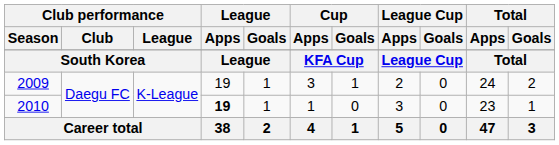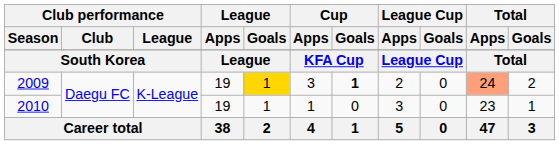(267, 83) no background -> (267, 83) gold background
(355, 83) normal -> (355, 83) bold
(487, 83) no background -> (487, 83) lightsalmon background
(223, 106) bold -> (223, 106) normal
